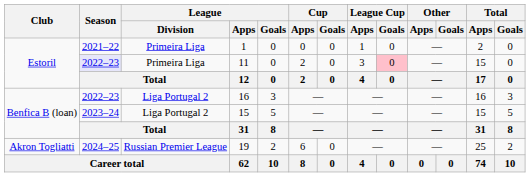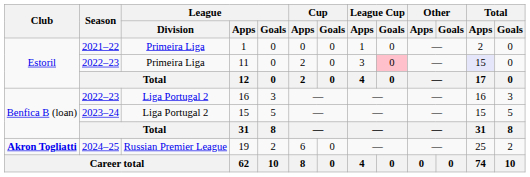(100, 63) lavender background -> (100, 63) no background
(481, 63) no background -> (481, 63) lavender background
(42, 146) normal -> (42, 146) bold
